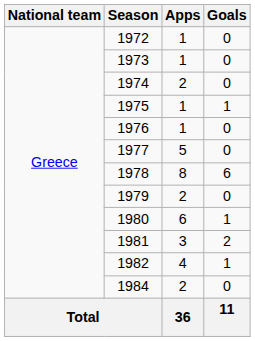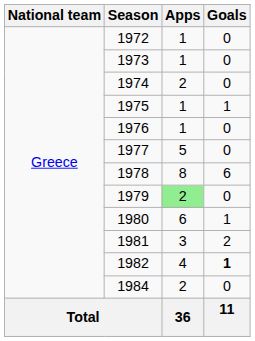(183, 196) no background -> (183, 196) lightgreen background
(227, 264) normal -> (227, 264) bold
